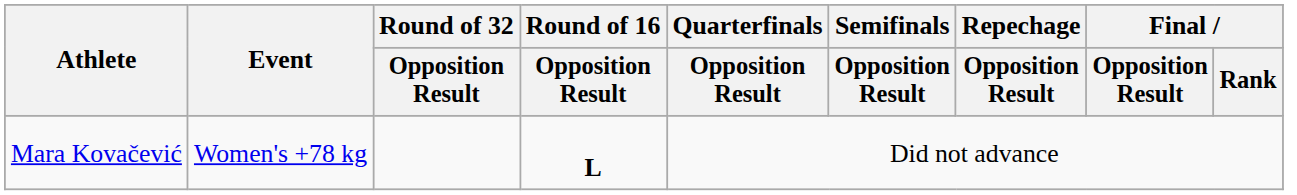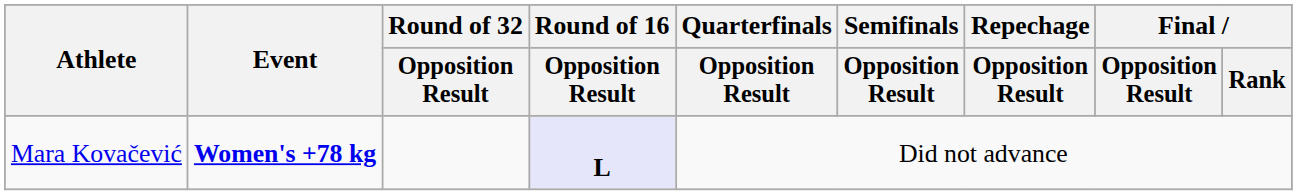(280, 152) normal -> (285, 152) bold
(593, 167) no background -> (602, 167) lavender background
